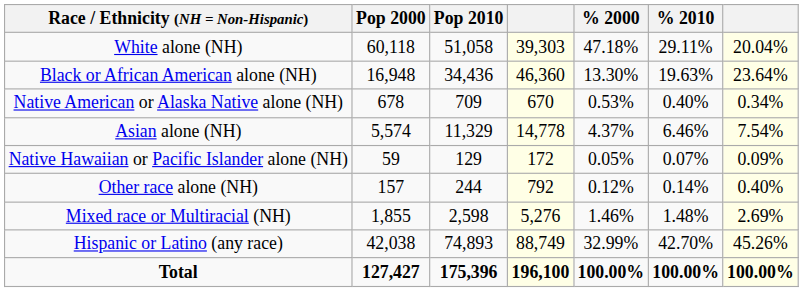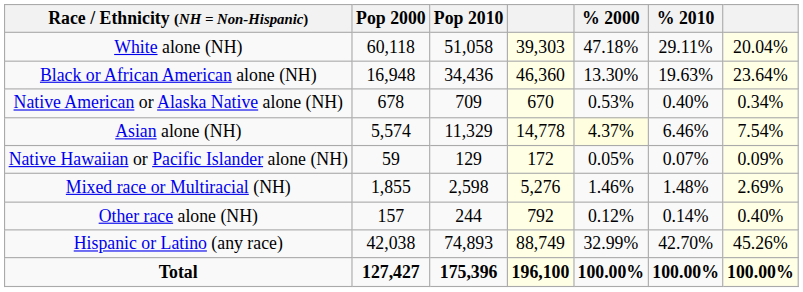(611, 131) no background -> (611, 131) lightyellow background
rows swapped: (178, 187) <-> (178, 215)
